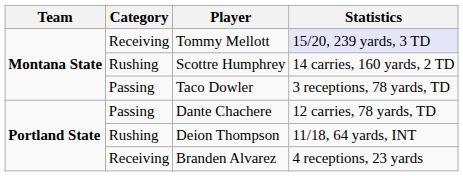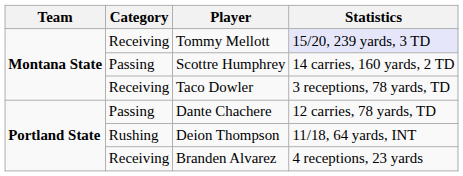(134, 64) Rushing -> (132, 64) Passing
(132, 87) Passing -> (139, 87) Receiving
